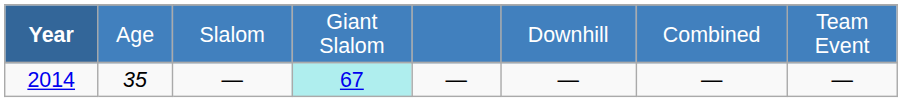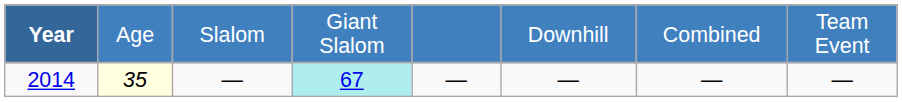(135, 80) no background -> (135, 80) lightyellow background
